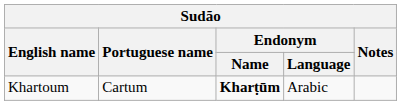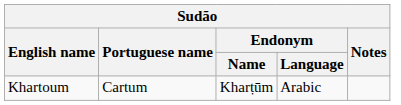(250, 87) bold -> (247, 87) normal
